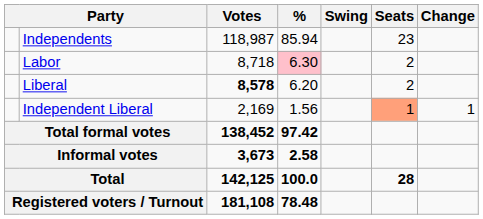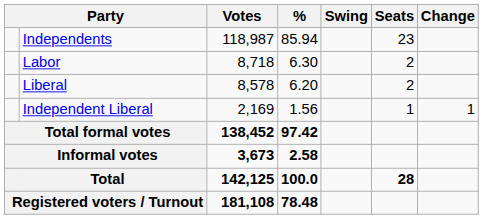(304, 62) pink background -> (304, 62) no background
(256, 86) bold -> (256, 86) normal
(410, 109) lightsalmon background -> (410, 109) no background
